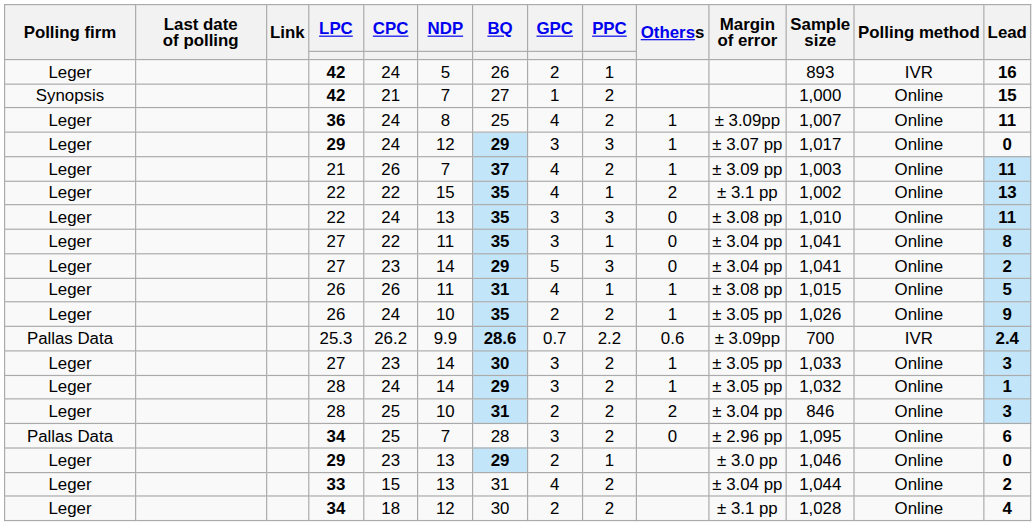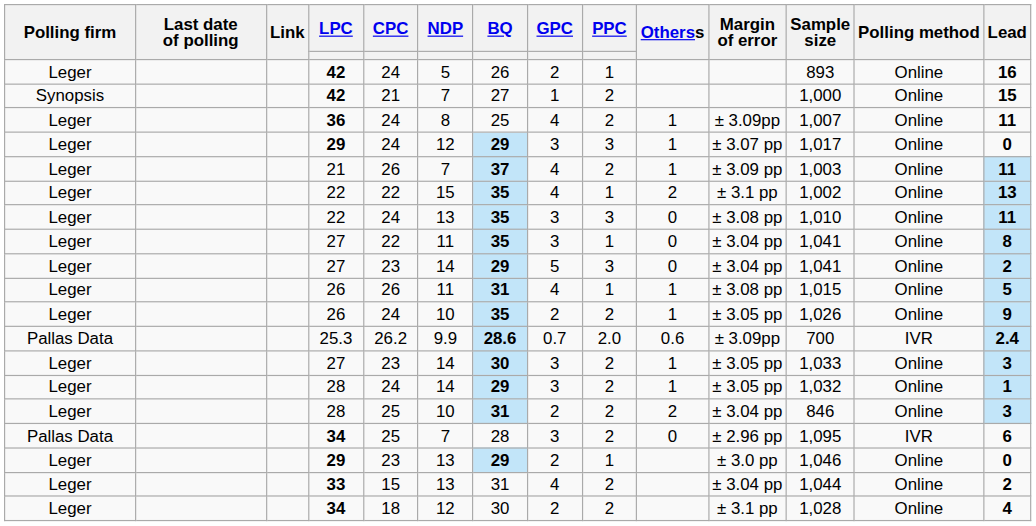(919, 72) IVR -> (919, 72) Online
(609, 339) 2.2 -> (609, 339) 2.0
(919, 436) Online -> (919, 436) IVR
